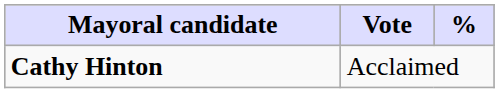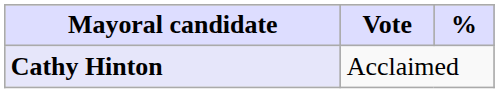(87, 66) no background -> (87, 66) lavender background
